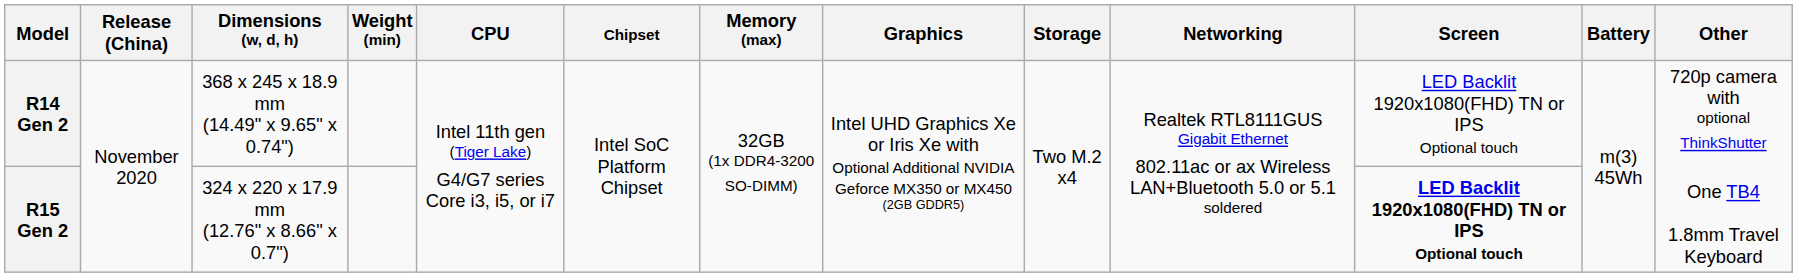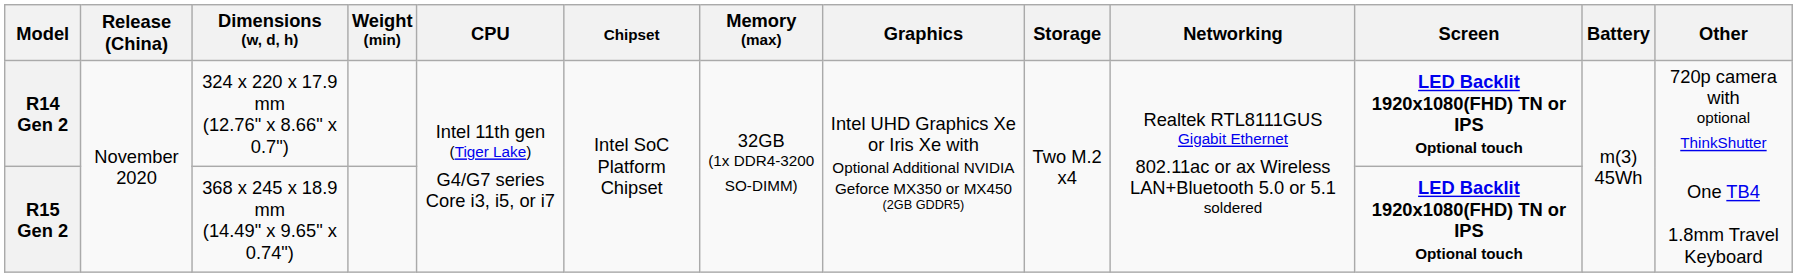(270, 114) 368 x 245 x 18.9 mm (14.49" x 9.65" x 0.74") -> (270, 114) 324 x 220 x 17.9 mm (12.76" x 8.66" x 0.7")
(1469, 113) normal -> (1469, 114) bold
(270, 219) 324 x 220 x 17.9 mm (12.76" x 8.66" x 0.7") -> (270, 219) 368 x 245 x 18.9 mm (14.49" x 9.65" x 0.74")
